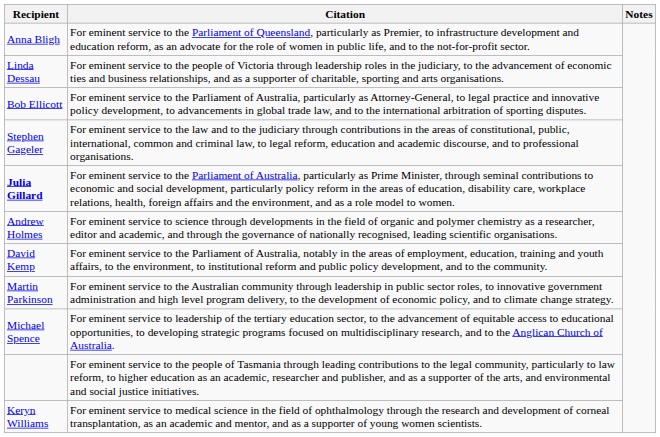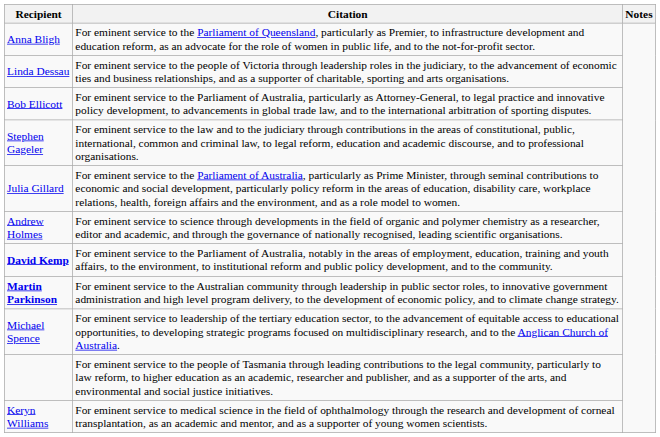(25, 189) bold -> (35, 189) normal
(21, 260) normal -> (38, 260) bold
(30, 292) normal -> (32, 292) bold
